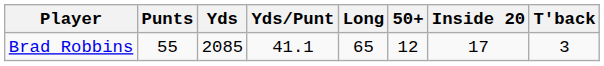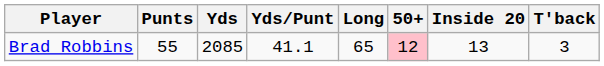(408, 47) no background -> (408, 47) pink background
(478, 47) 17 -> (478, 47) 13
